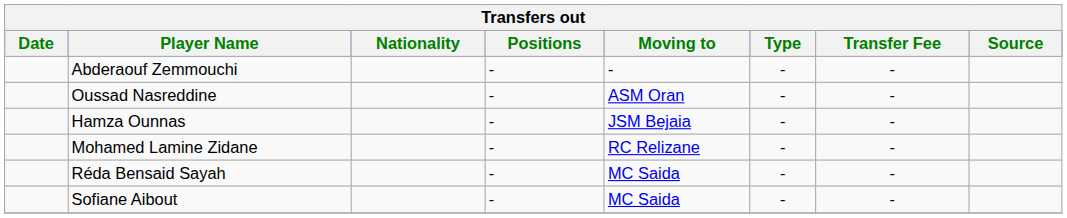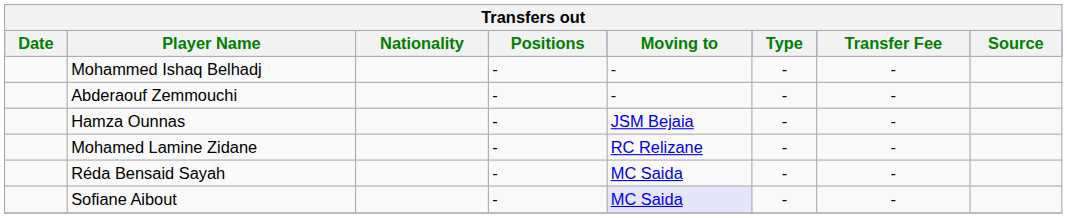+ row: (166, 70)
- row: (144, 96)
(644, 200) no background -> (647, 200) lavender background
